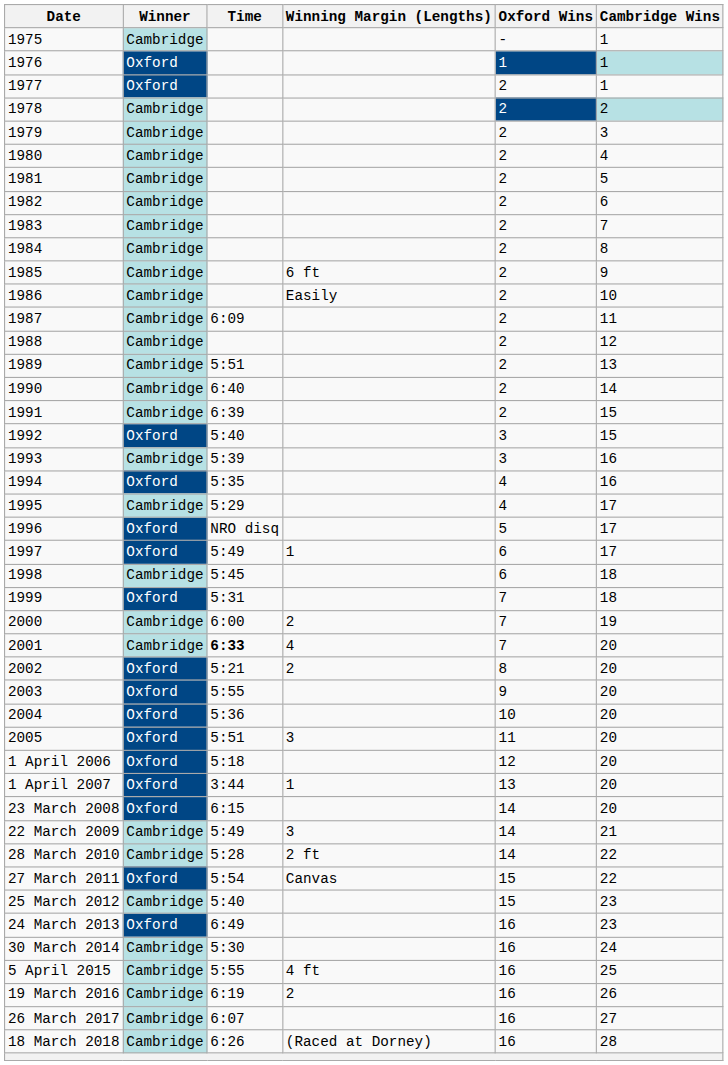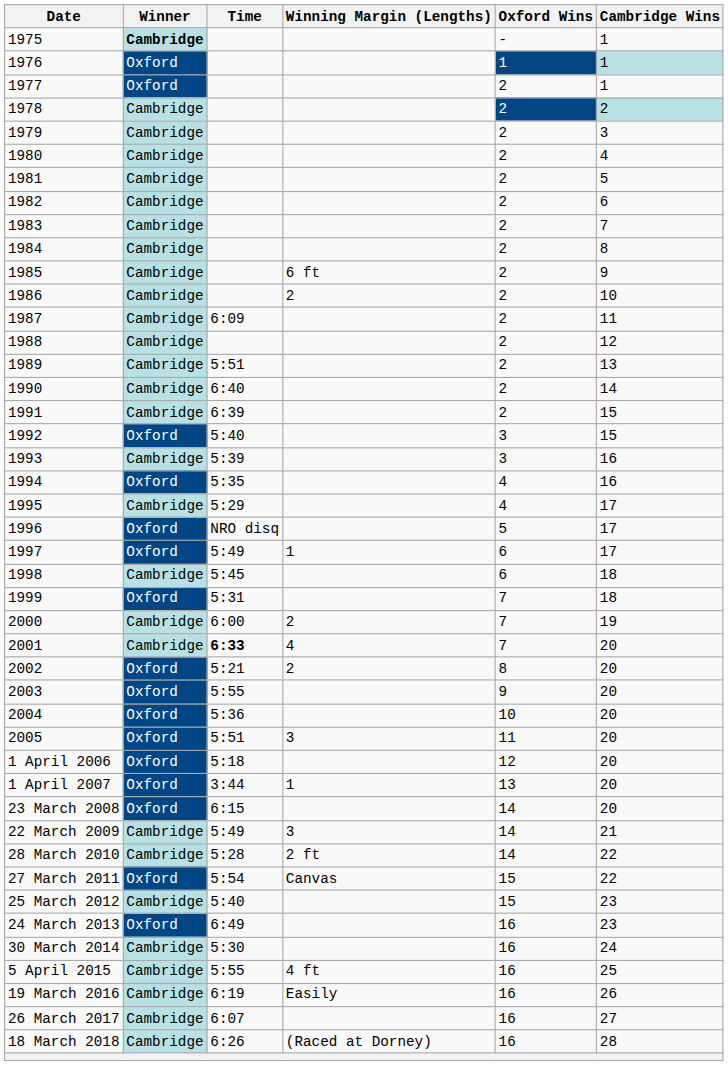(165, 40) normal -> (165, 40) bold
(312, 296) Easily -> (290, 296) 2
(290, 995) 2 -> (312, 995) Easily
